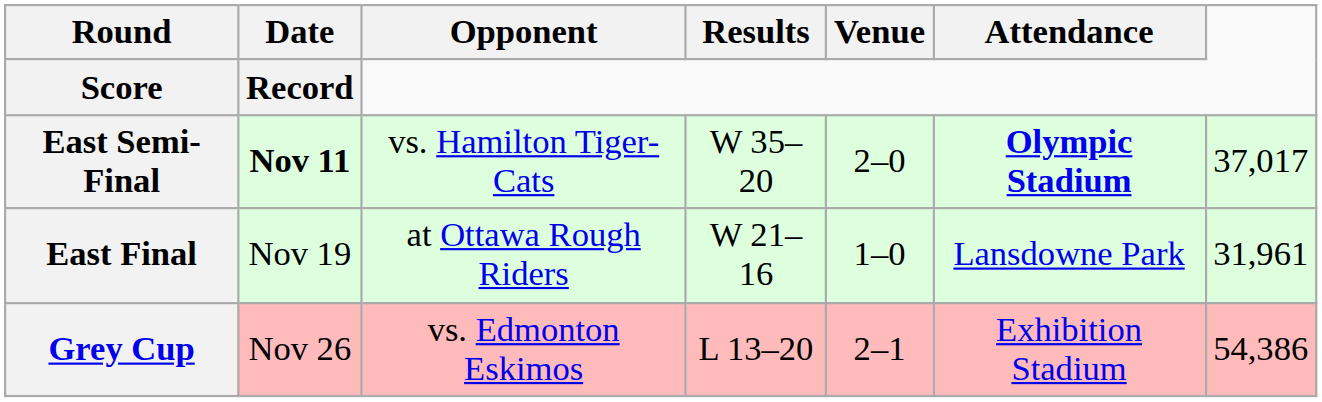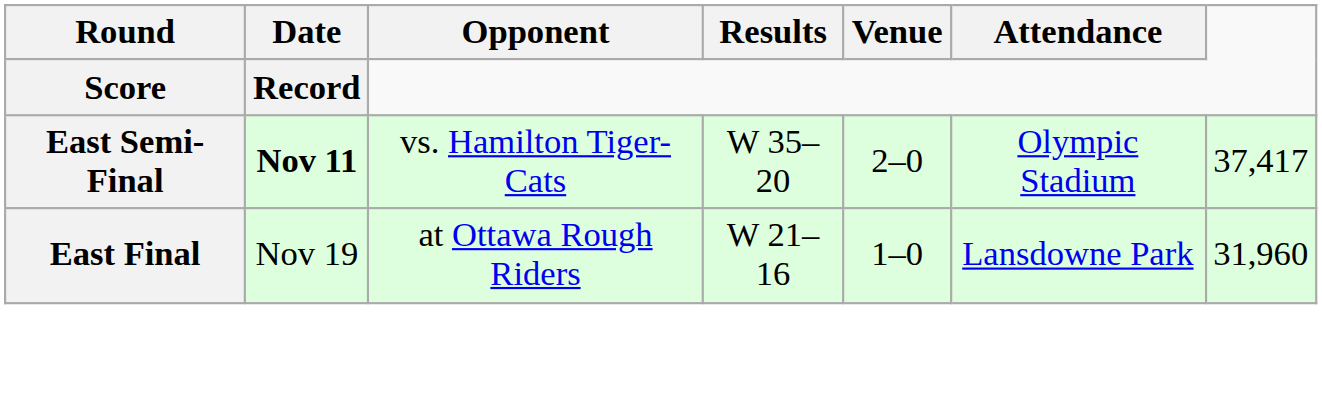(1069, 160) bold -> (1078, 160) normal
(1261, 160) 37,017 -> (1261, 160) 37,417
(1261, 254) 31,961 -> (1261, 254) 31,960
- row: (122, 348)
